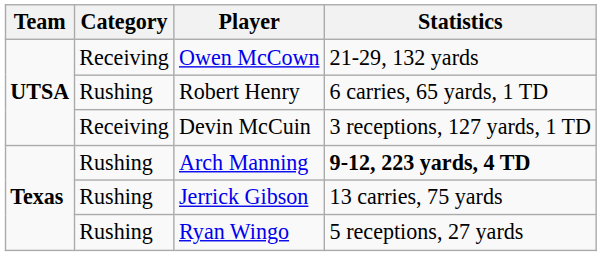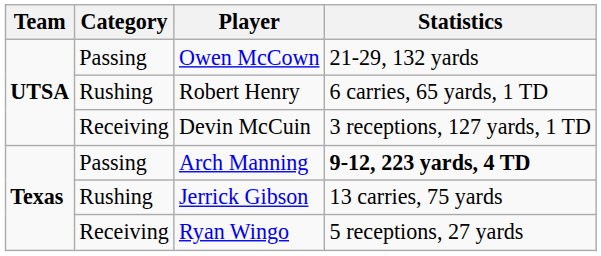(124, 57) Receiving -> (113, 57) Passing
(116, 162) Rushing -> (113, 162) Passing
(116, 232) Rushing -> (124, 232) Receiving
